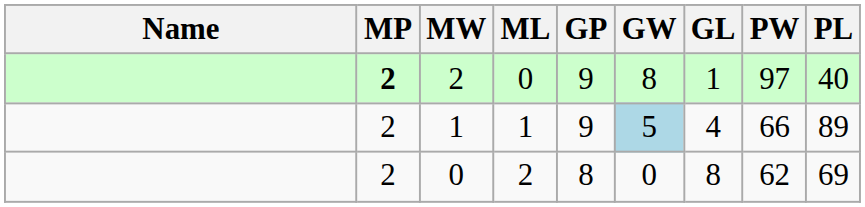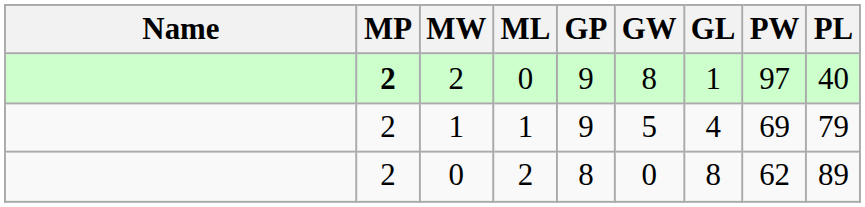(649, 126) lightblue background -> (649, 126) no background
(775, 126) 66 -> (775, 126) 69
(833, 126) 89 -> (833, 126) 79
(833, 175) 69 -> (833, 175) 89
